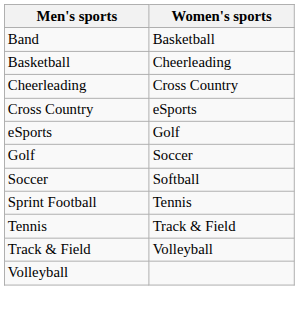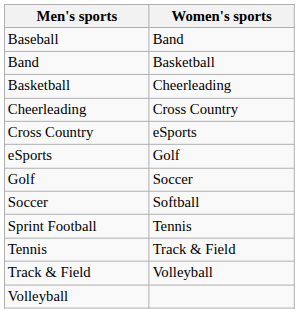+ row: (33, 39)
